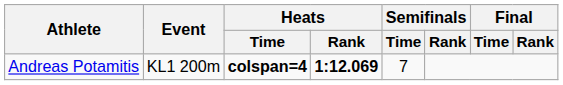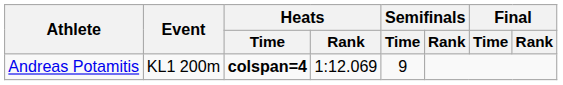(346, 67) bold -> (346, 67) normal
(404, 67) 7 -> (403, 67) 9
